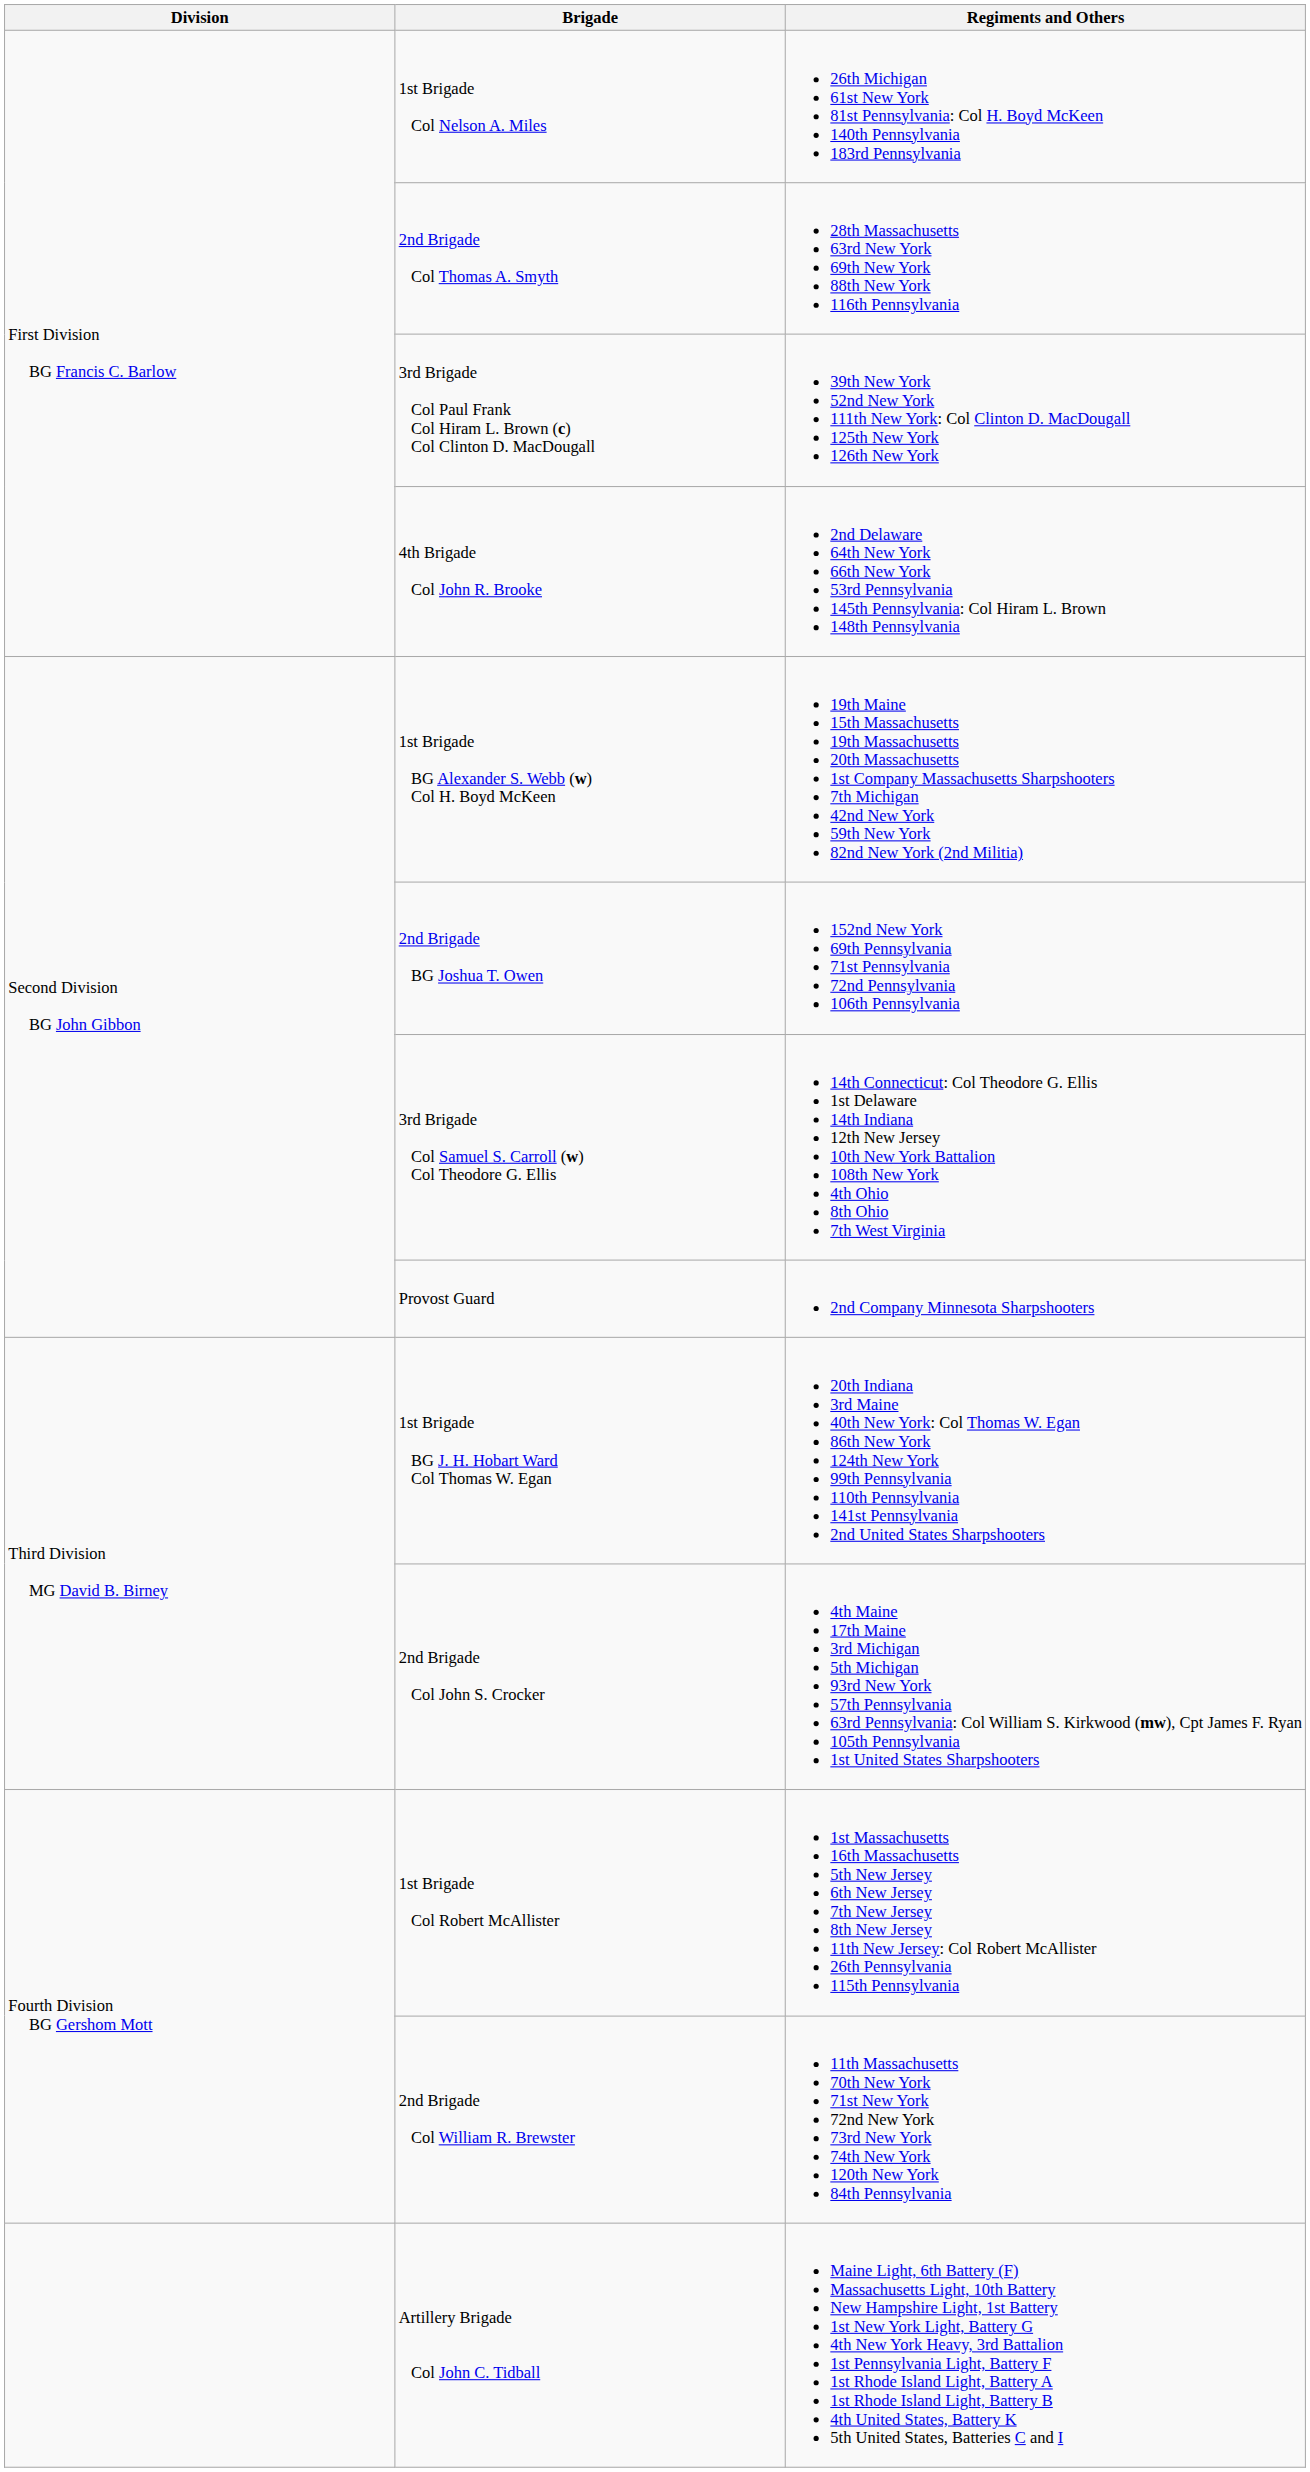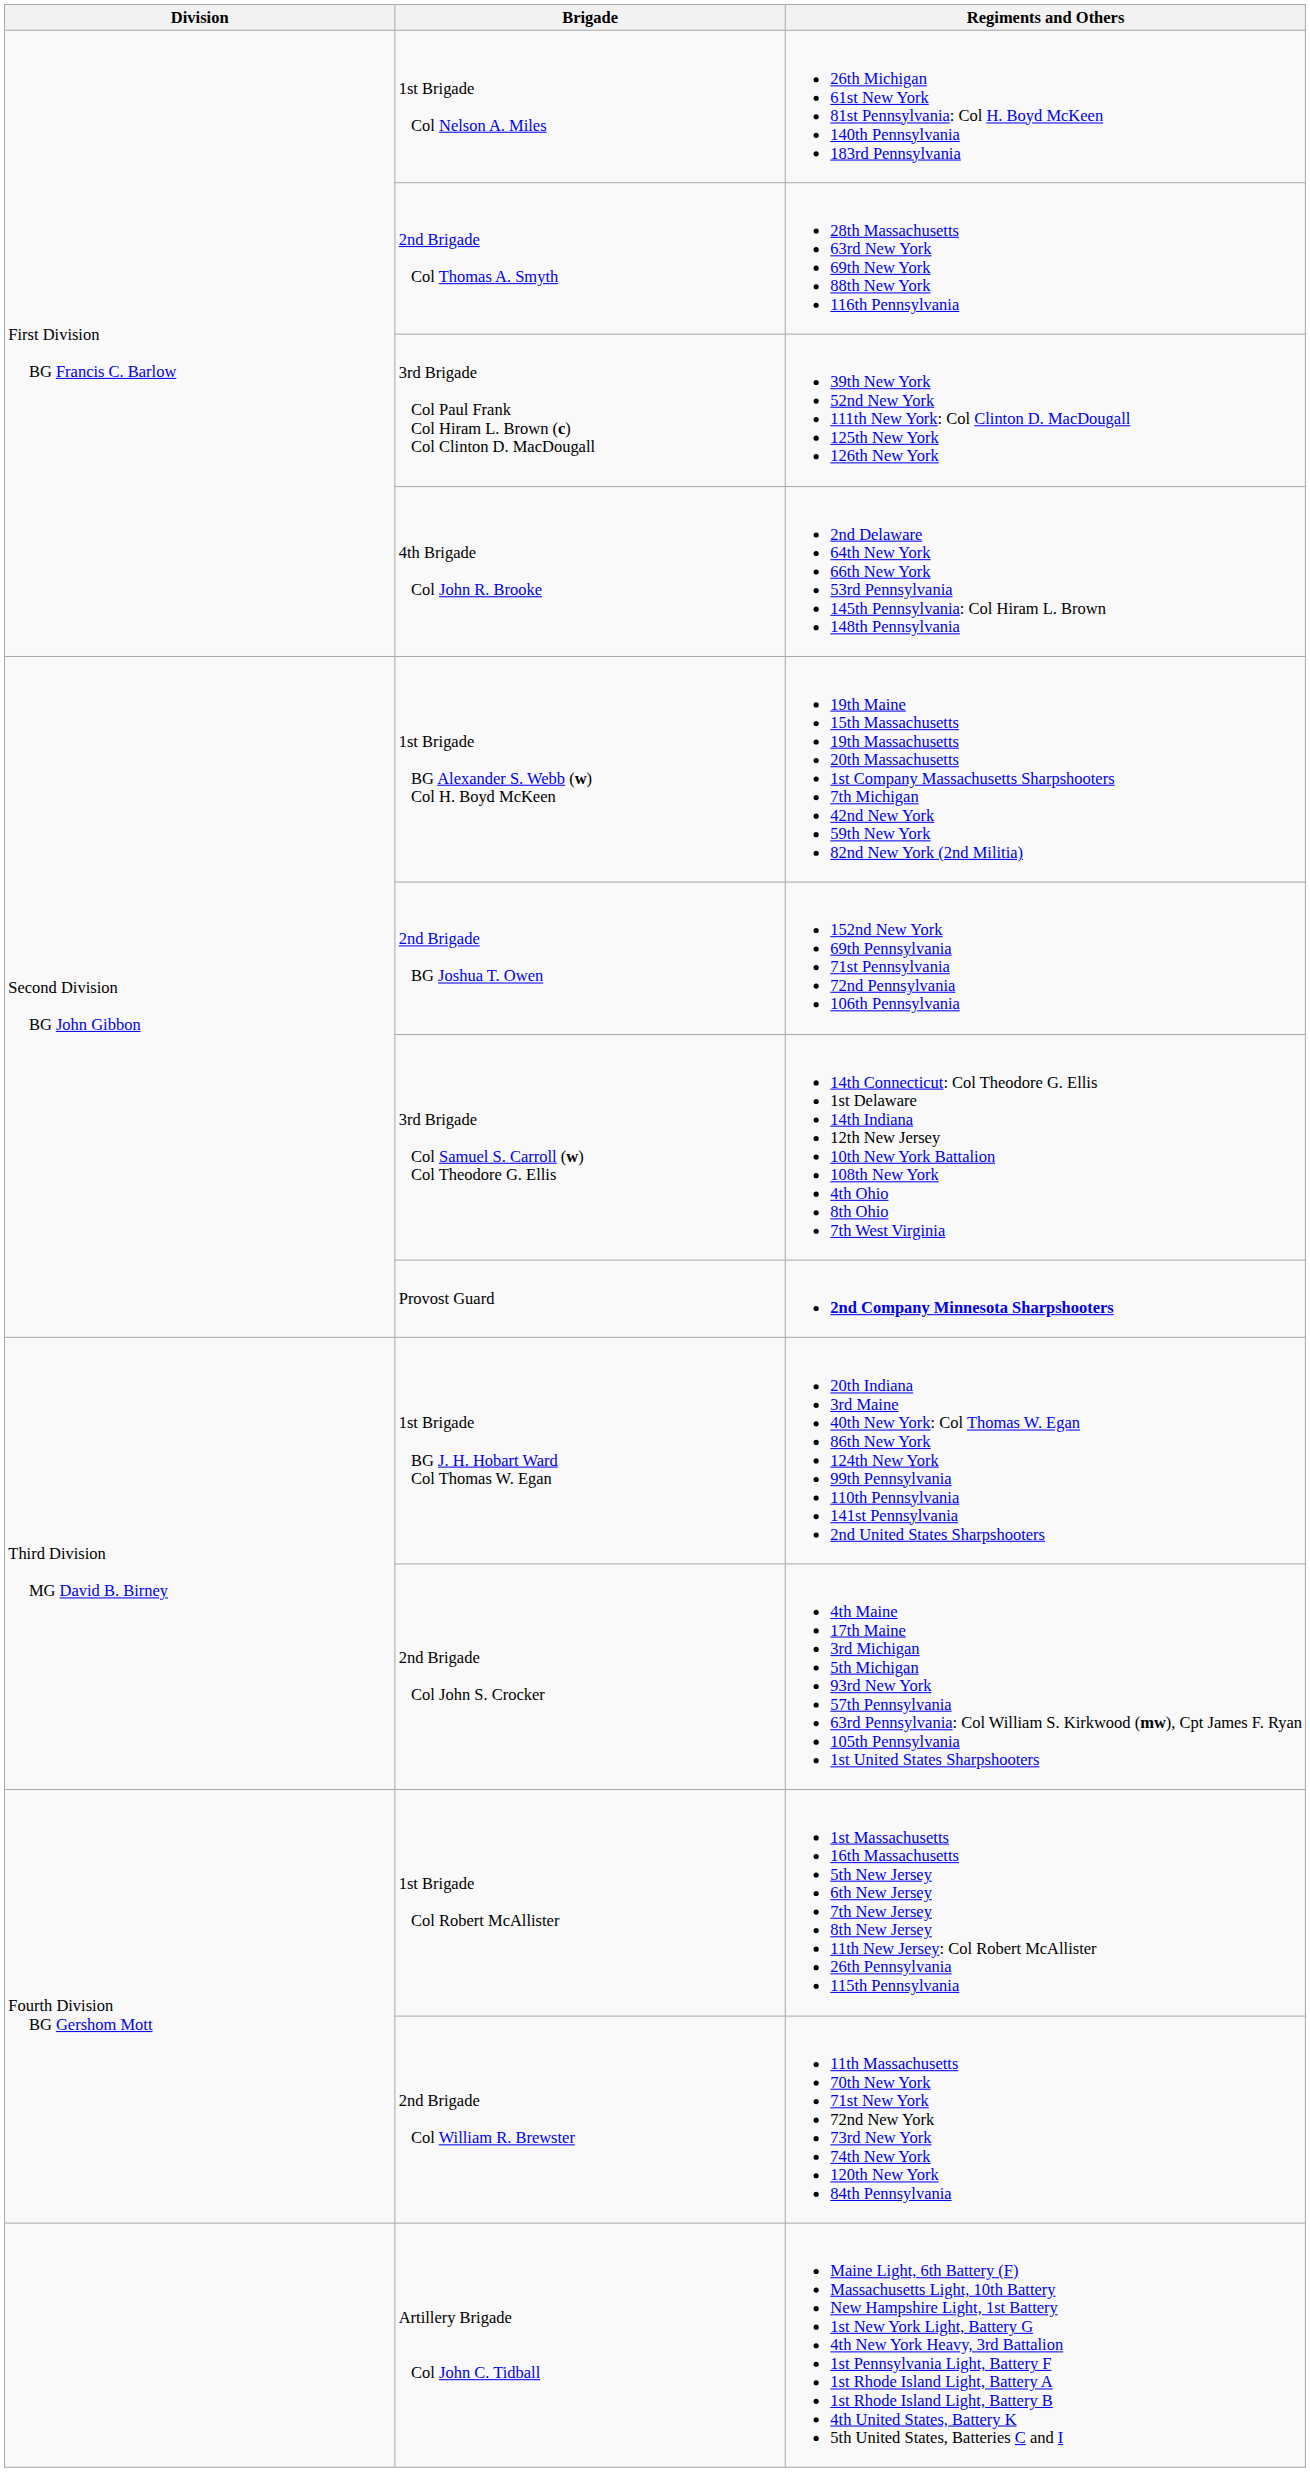(1046, 1308) normal -> (1046, 1308) bold
